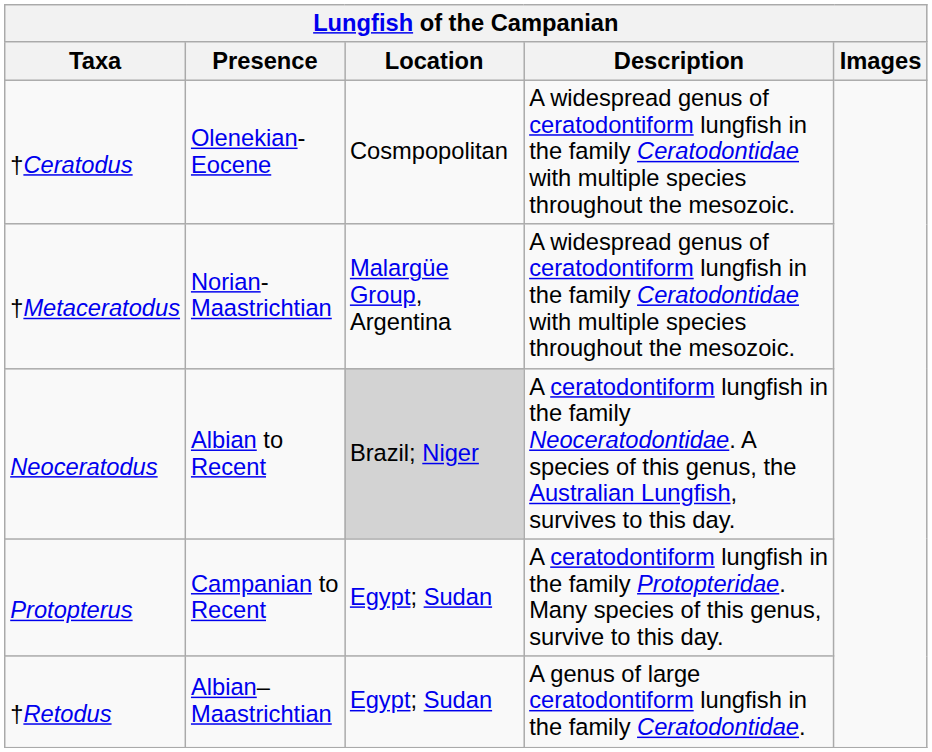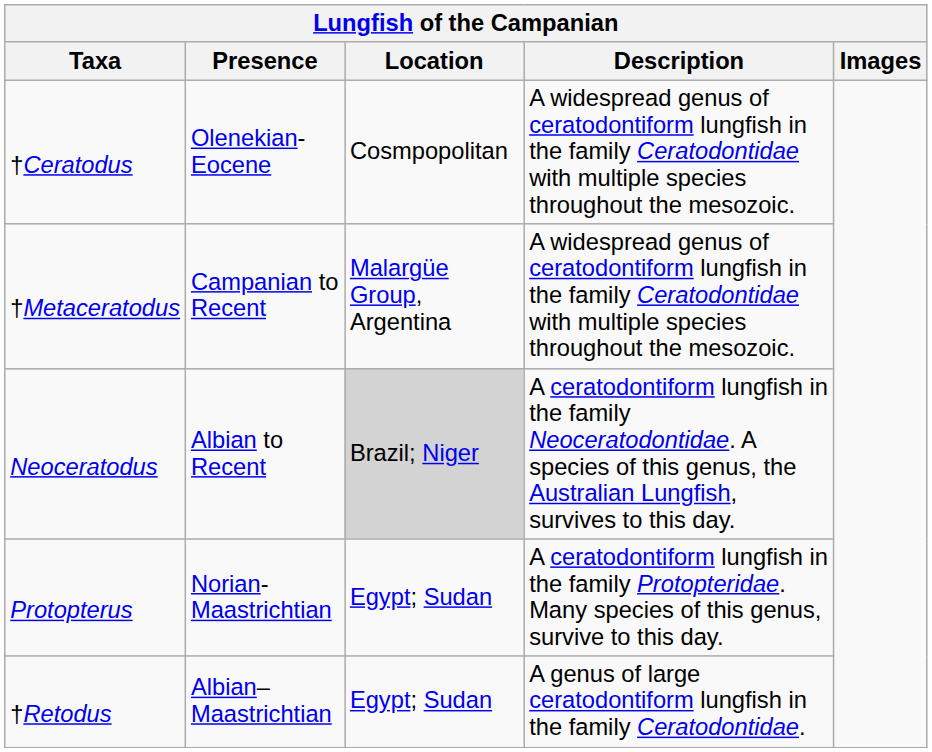(261, 295) Norian-Maastrichtian -> (265, 295) Campanian to Recent
(265, 597) Campanian to Recent -> (261, 597) Norian-Maastrichtian
